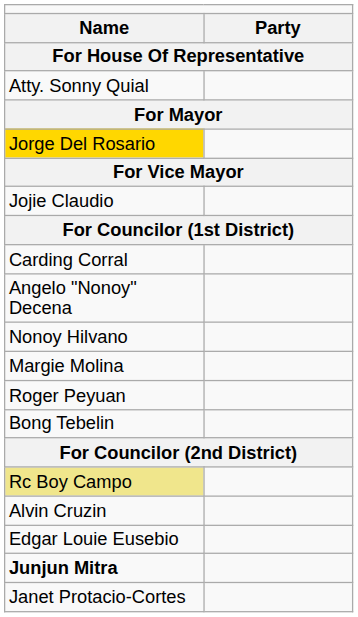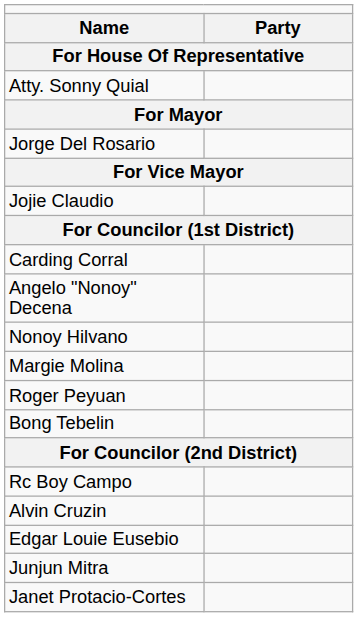(82, 144) gold background -> (82, 144) no background
(70, 482) khaki background -> (70, 482) no background
(63, 568) bold -> (59, 568) normal
